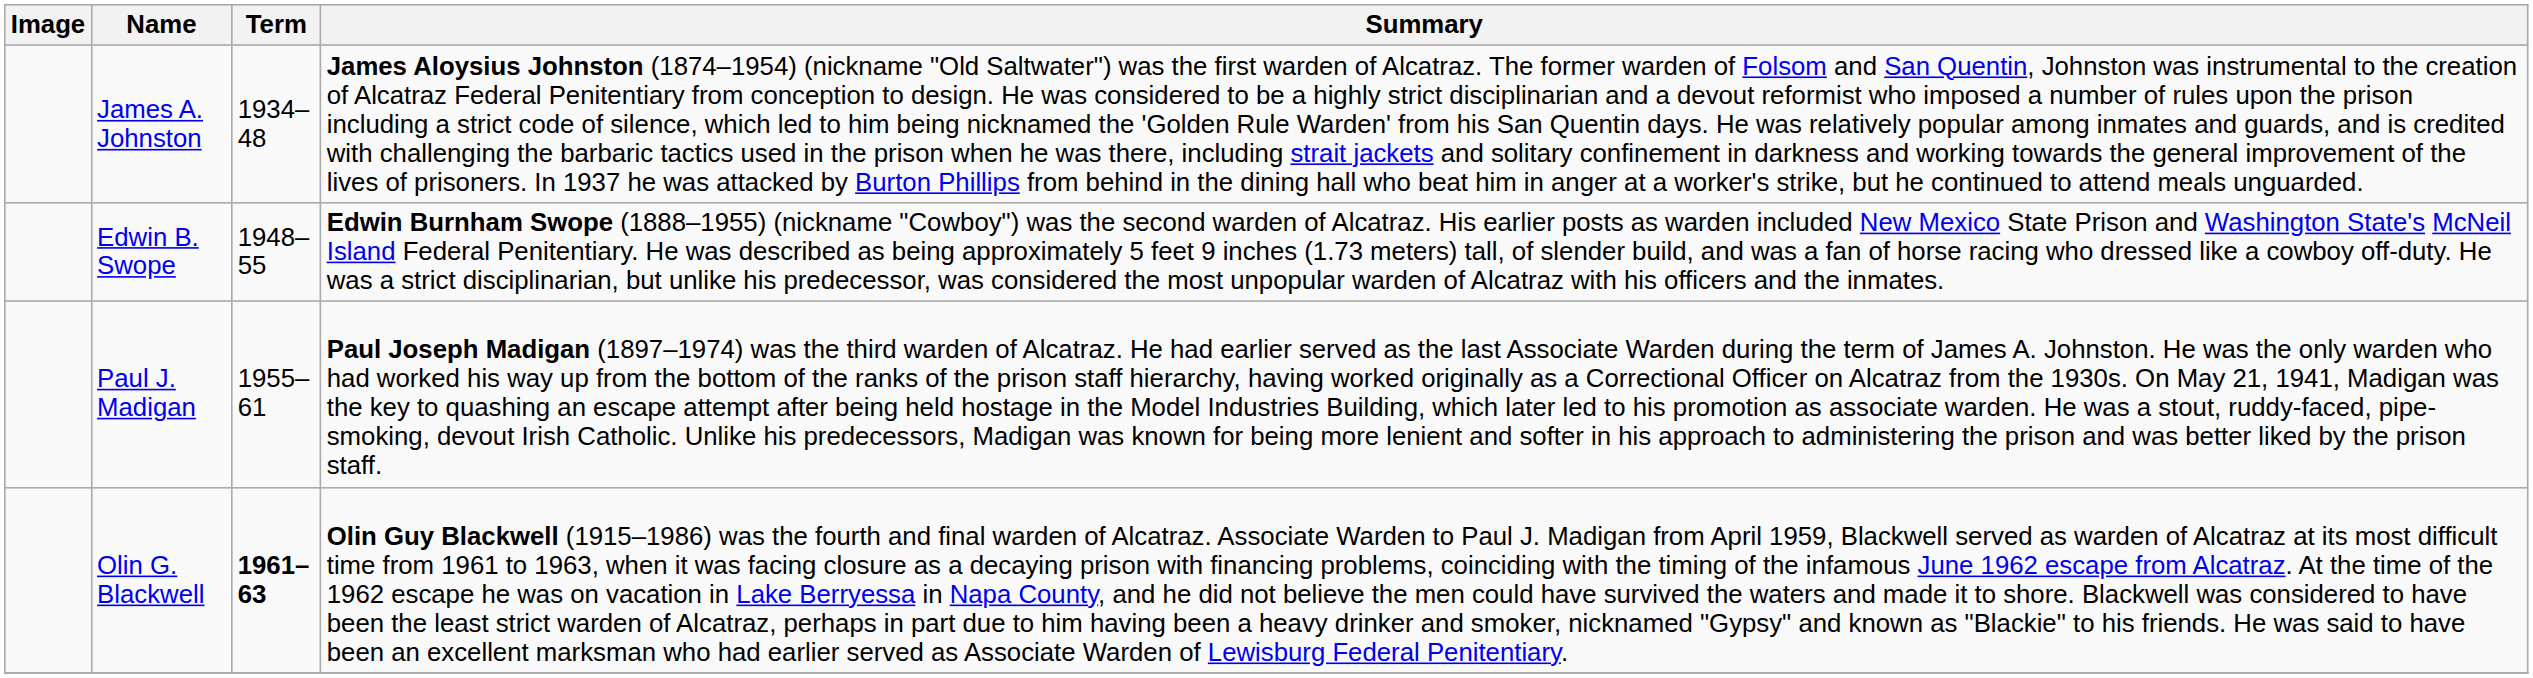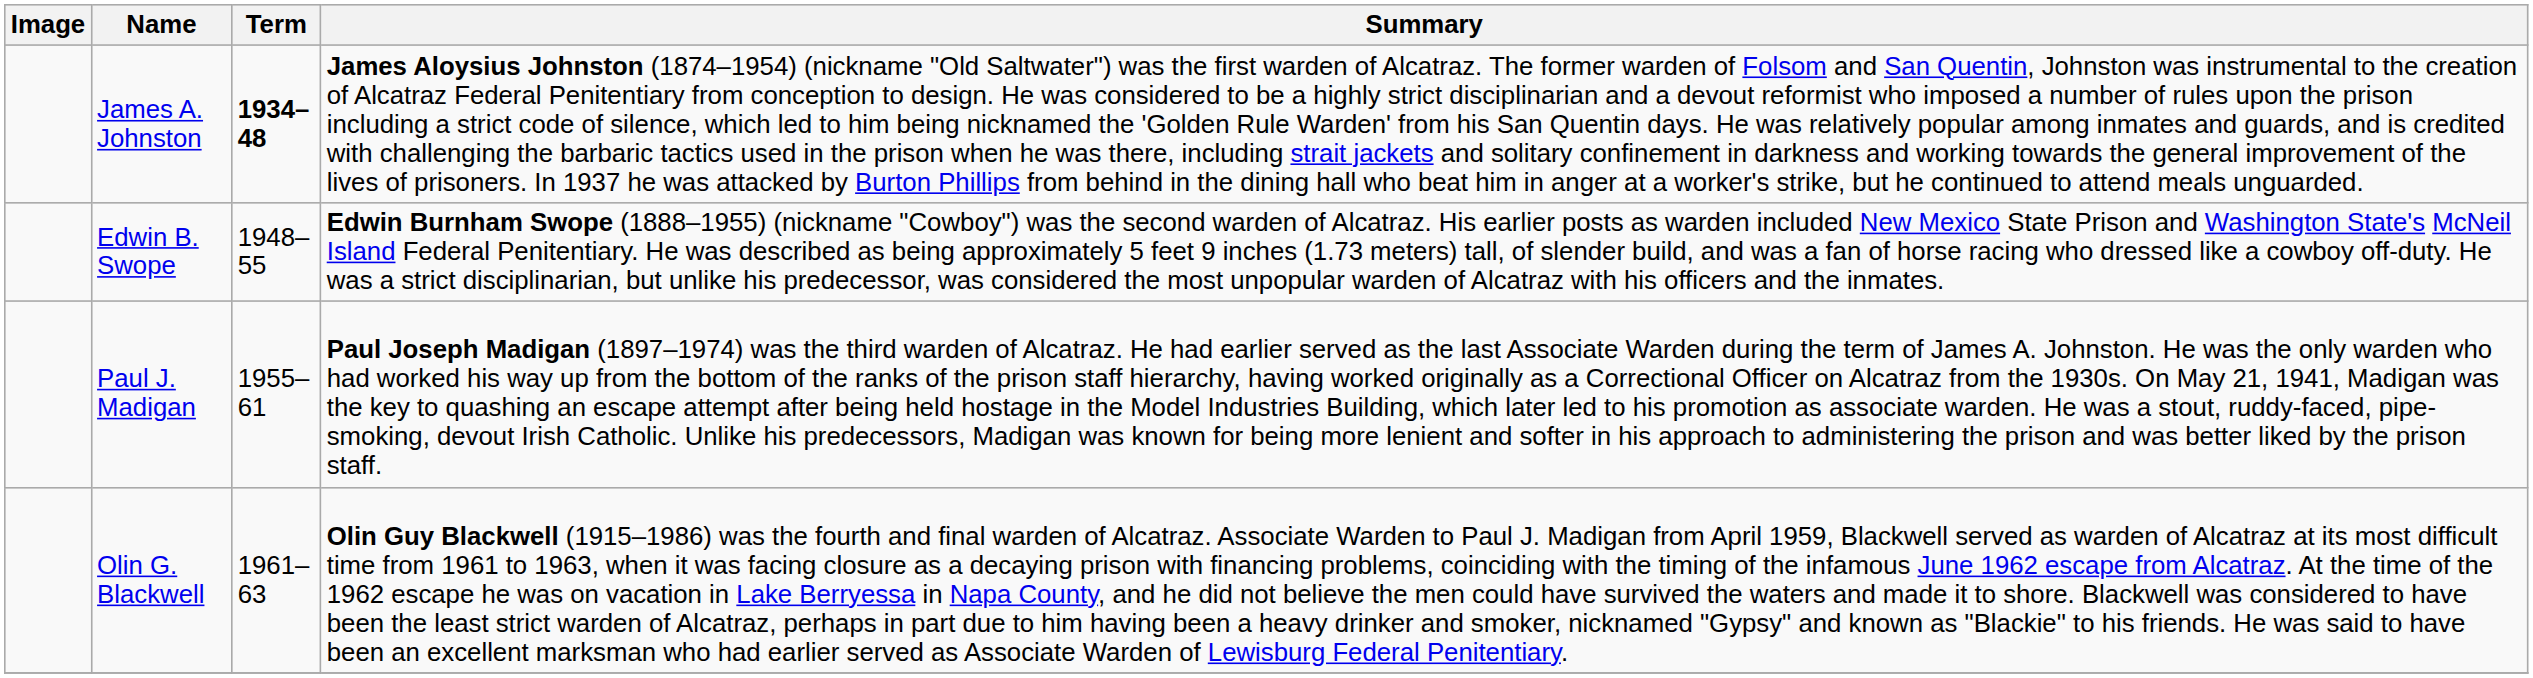(273, 123) normal -> (273, 123) bold
(273, 579) bold -> (273, 579) normal
